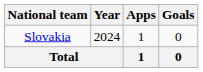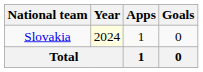(107, 36) no background -> (107, 36) lightyellow background
